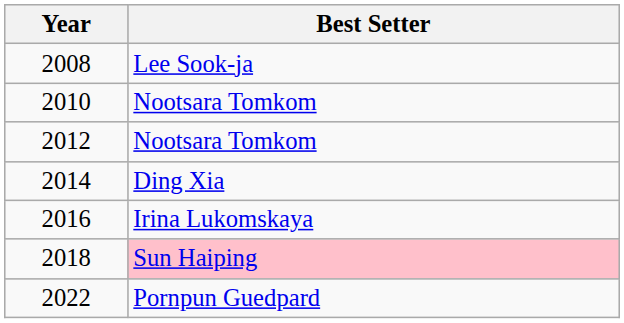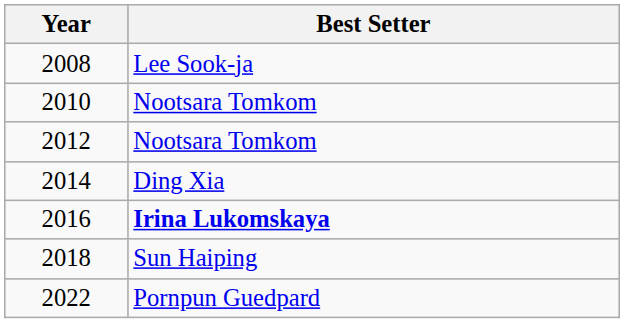(223, 219) normal -> (232, 219) bold
(195, 258) pink background -> (195, 258) no background
